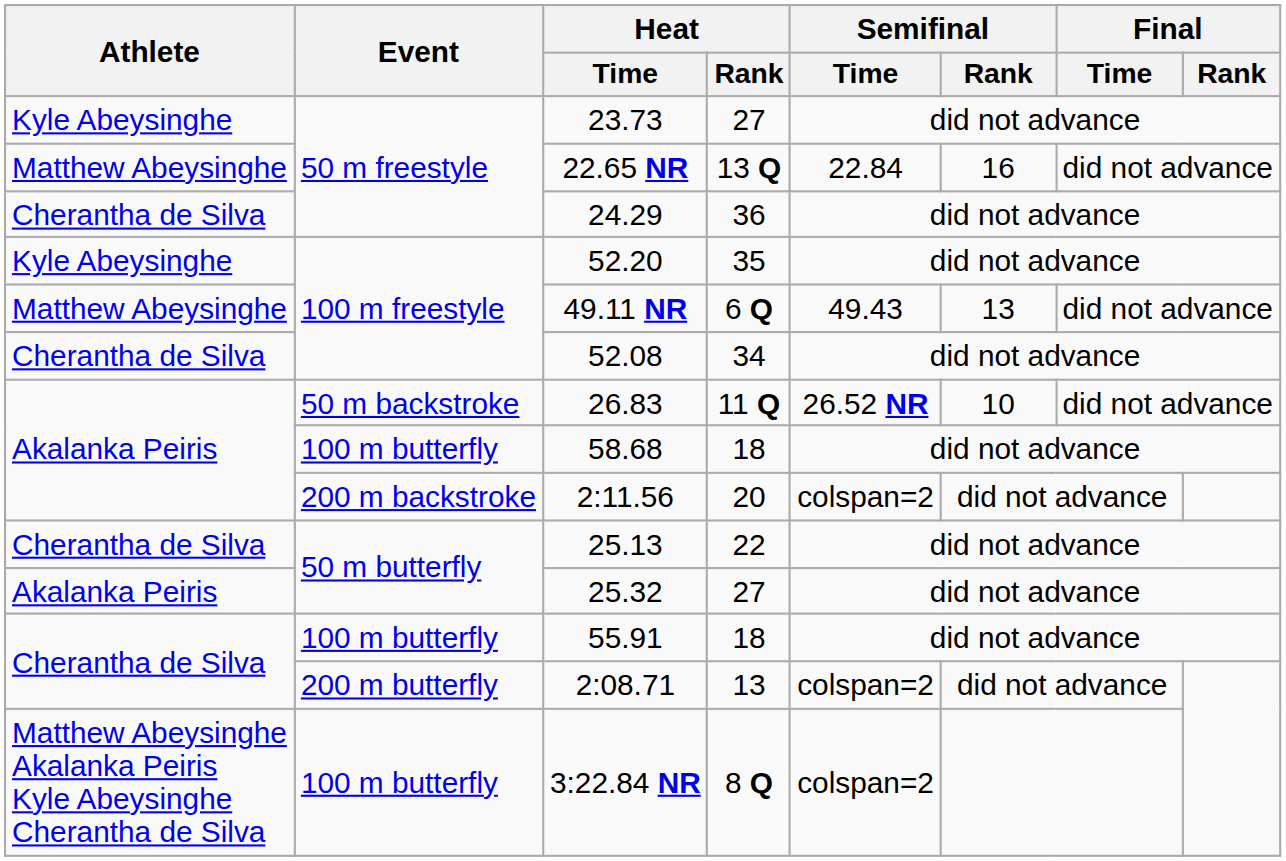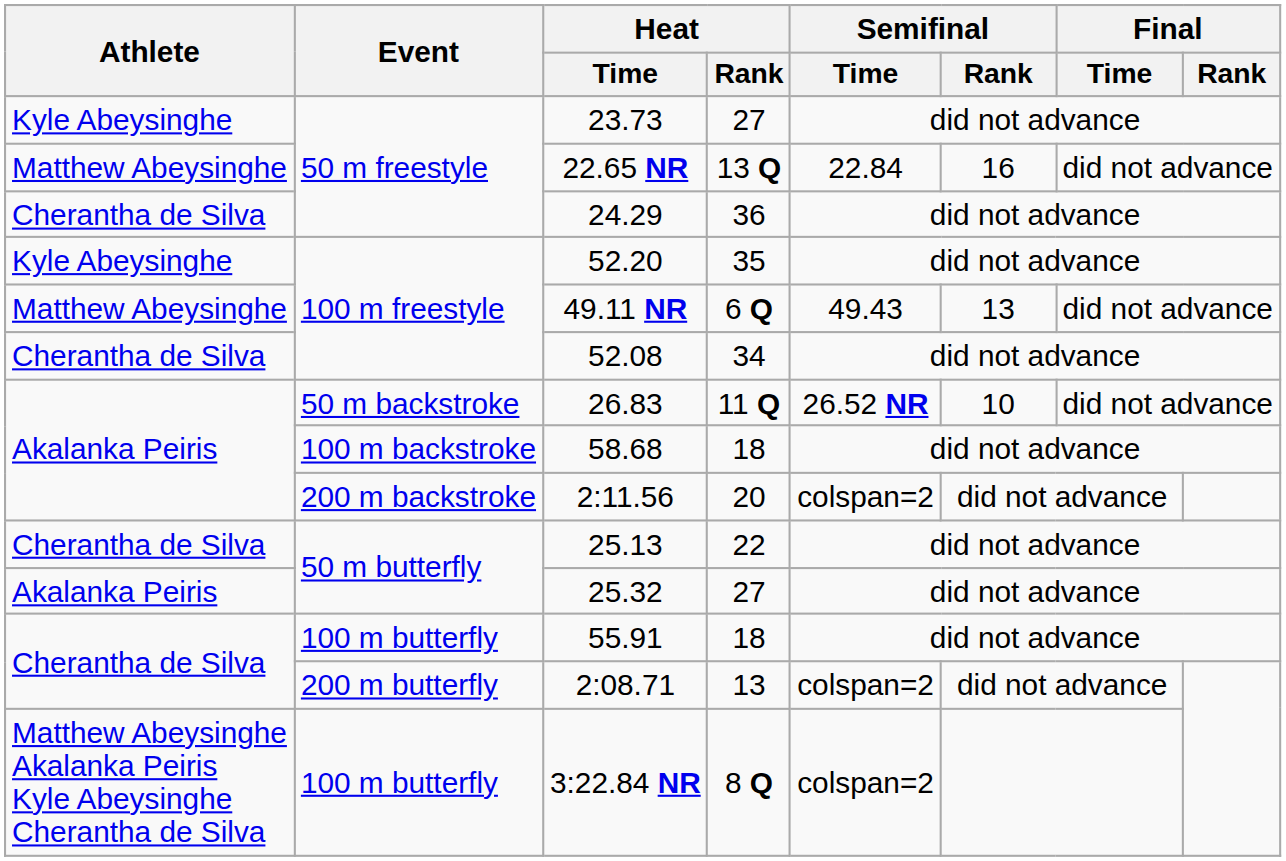(399, 450) 100 m butterfly -> (418, 450) 100 m backstroke
